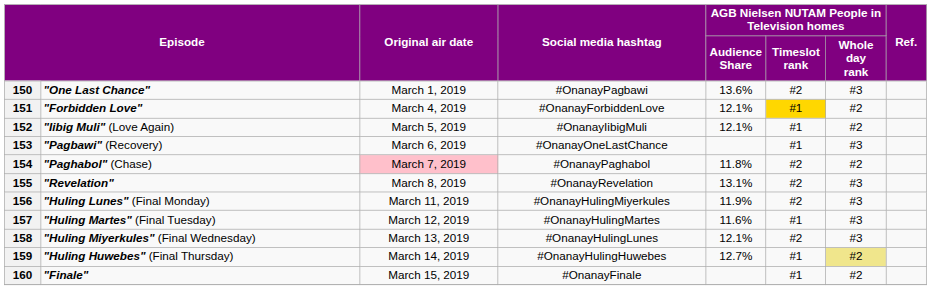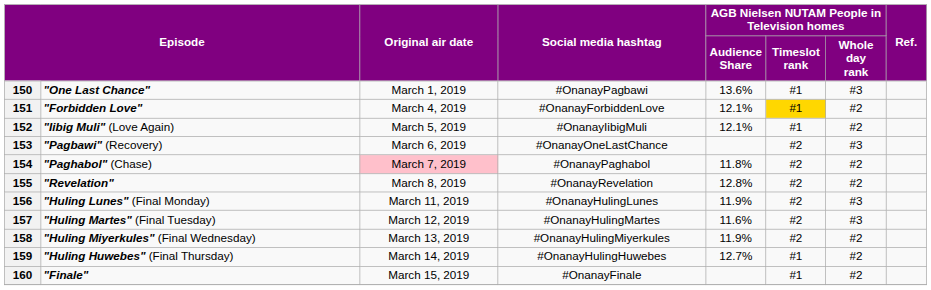(796, 90) #2 -> (796, 90) #1
(796, 145) #1 -> (796, 145) #2
(736, 182) 13.1% -> (736, 182) 12.8%
(856, 182) #3 -> (856, 182) #2
(602, 201) #OnanayHulingMiyerkules -> (602, 201) #OnanayHulingLunes
(796, 219) #1 -> (796, 219) #2
(602, 238) #OnanayHulingLunes -> (602, 238) #OnanayHulingMiyerkules
(736, 238) 12.1% -> (736, 238) 11.9%
(856, 238) #3 -> (856, 238) #2
(856, 256) khaki background -> (856, 256) no background
